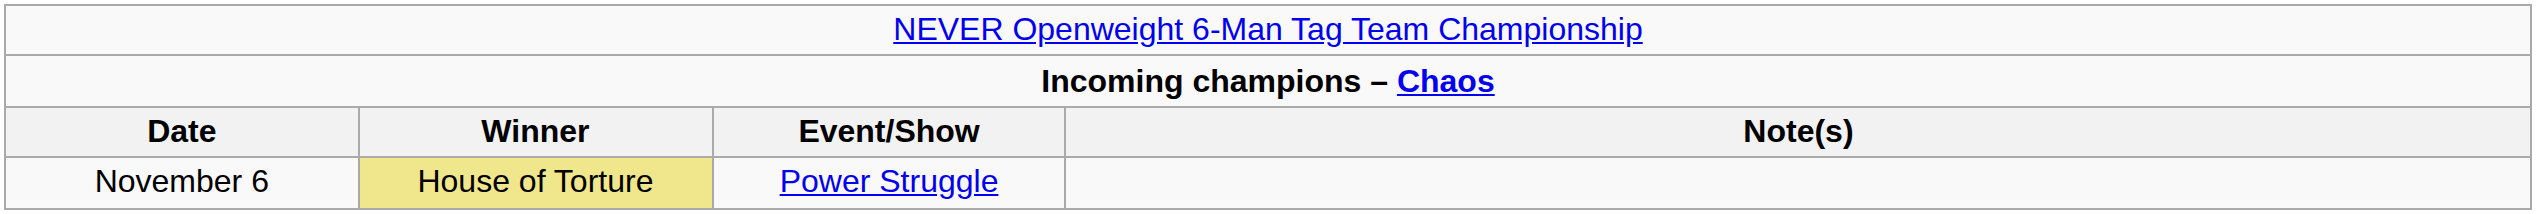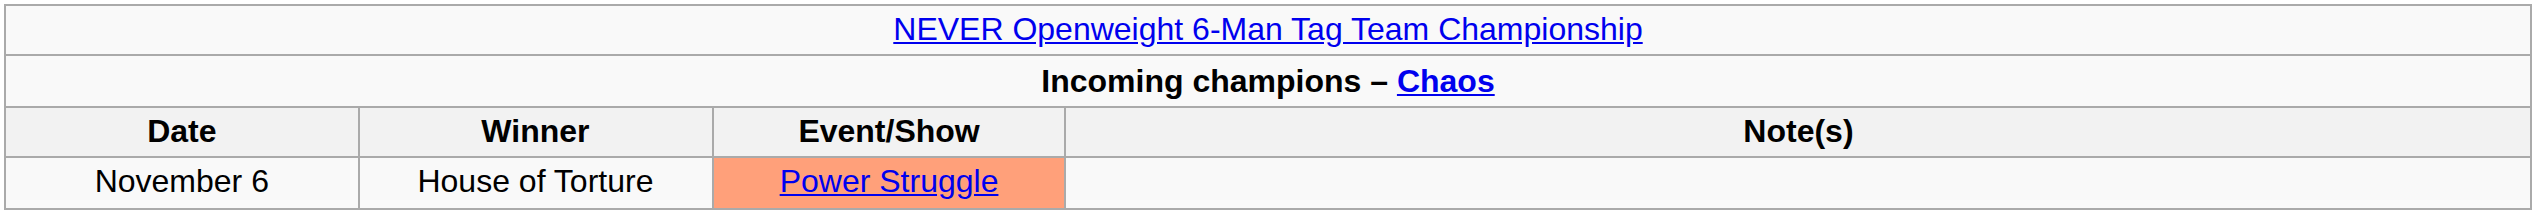(535, 182) khaki background -> (535, 182) no background
(889, 182) no background -> (889, 182) lightsalmon background
